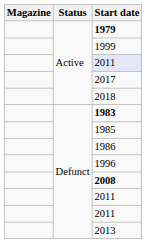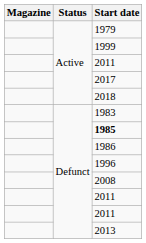(105, 29) bold -> (105, 29) normal
(105, 63) lavender background -> (105, 63) no background
(105, 113) bold -> (105, 113) normal
(105, 130) normal -> (105, 130) bold
(105, 180) bold -> (105, 180) normal
